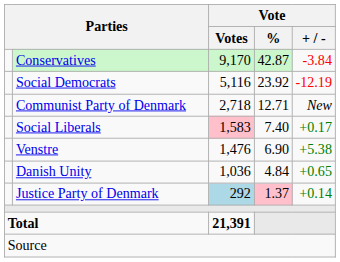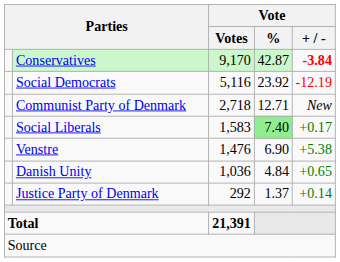(317, 60) normal -> (317, 60) bold
(235, 127) pink background -> (235, 127) no background
(277, 127) no background -> (277, 127) lightgreen background
(240, 194) lightblue background -> (240, 194) no background
(277, 194) pink background -> (277, 194) no background
